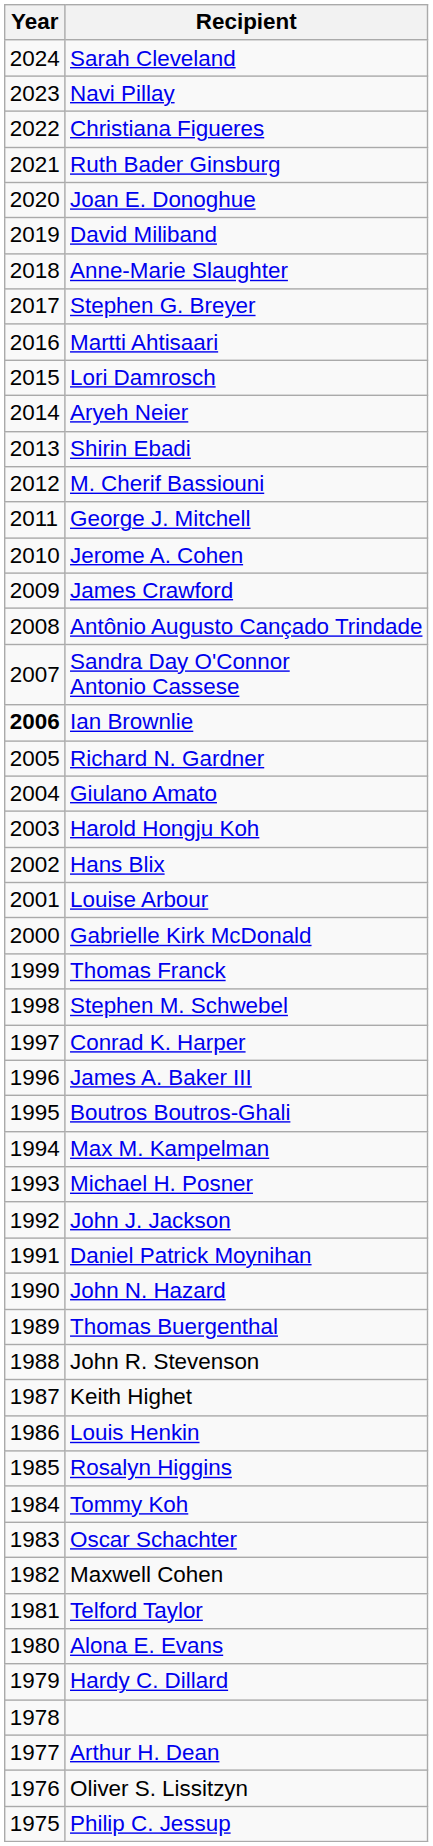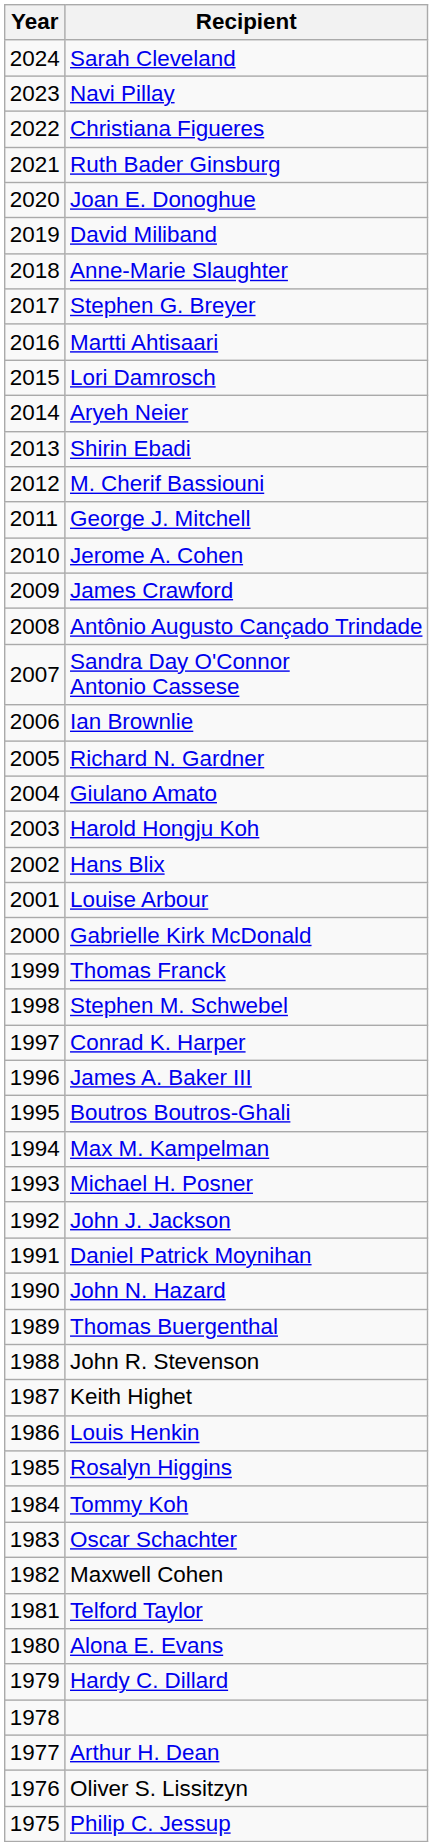(35, 722) bold -> (35, 722) normal
